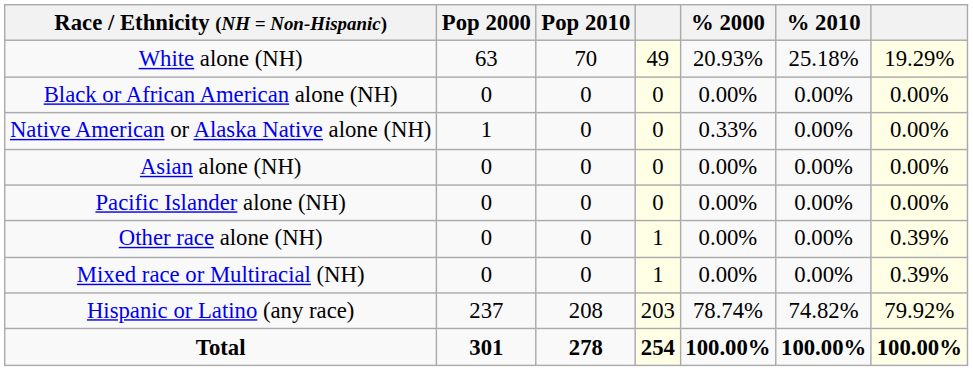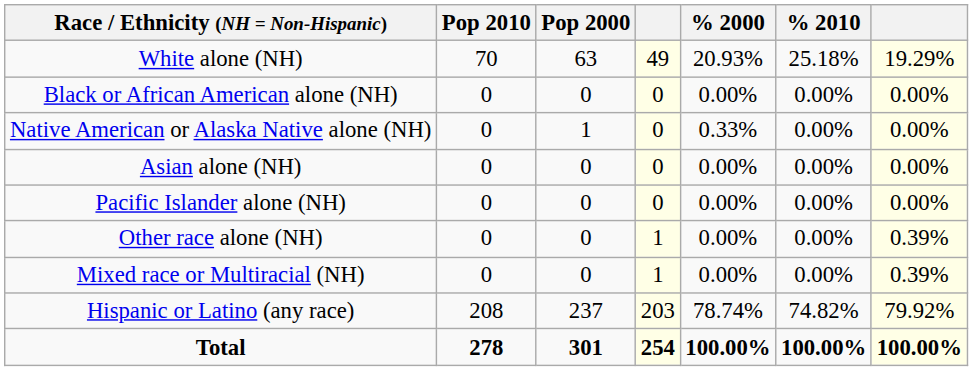columns swapped: (486, 22) <-> (586, 22)
